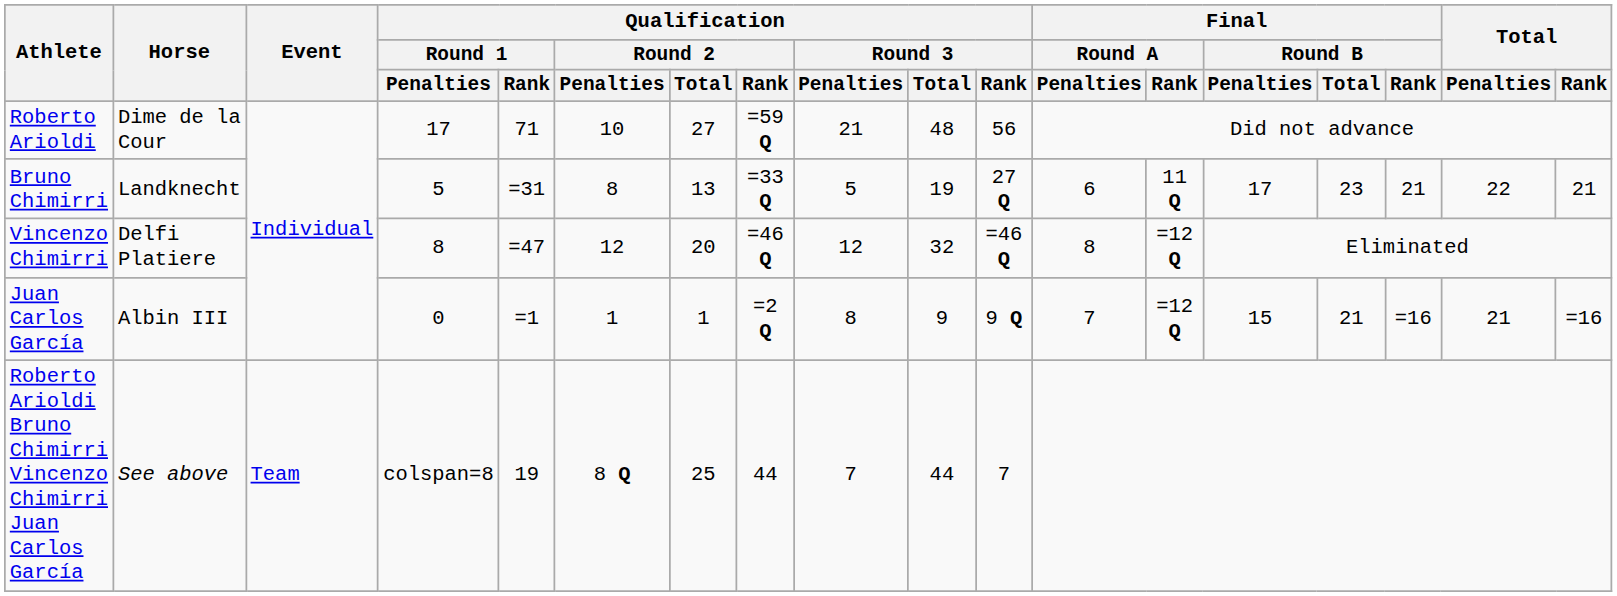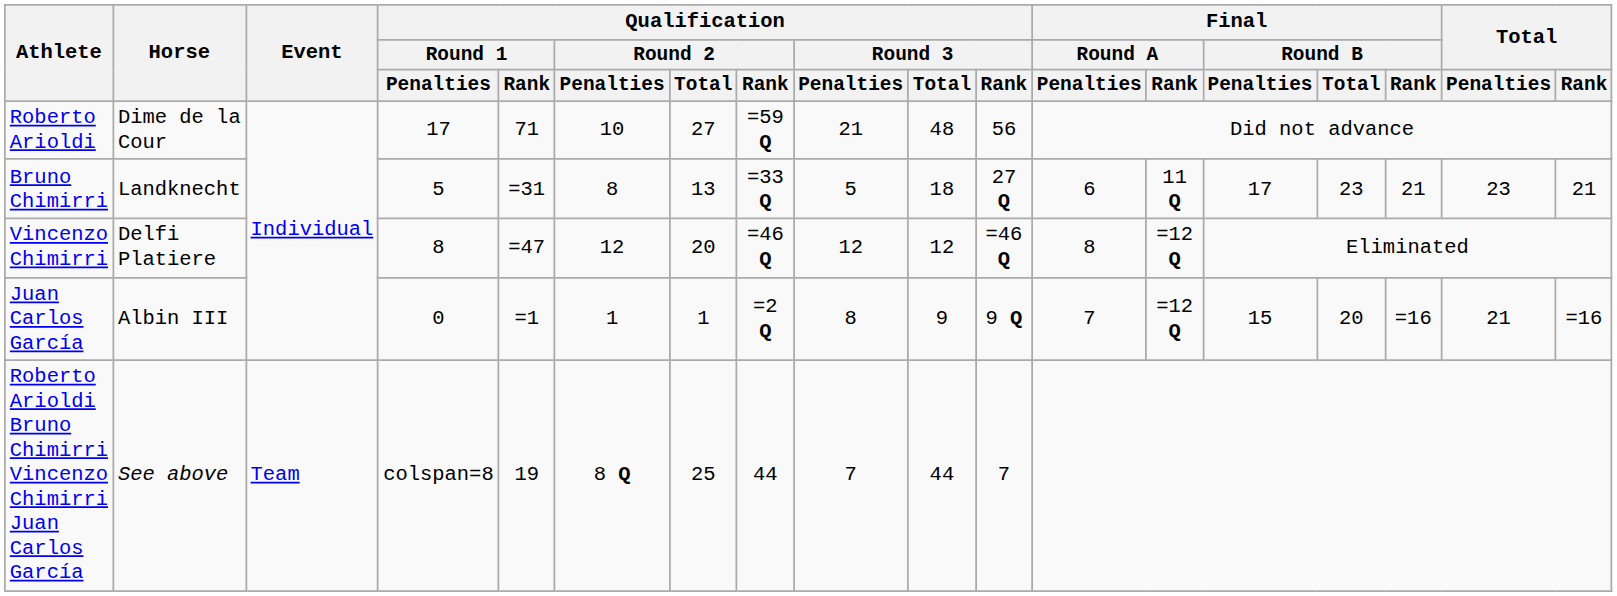(942, 188) 19 -> (942, 188) 18
(1499, 188) 22 -> (1499, 188) 23
(942, 247) 32 -> (942, 247) 12
(1351, 318) 21 -> (1351, 318) 20
